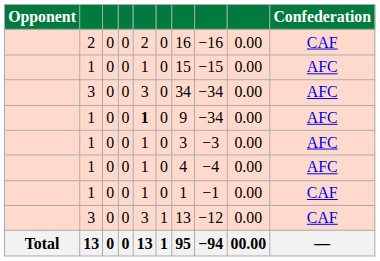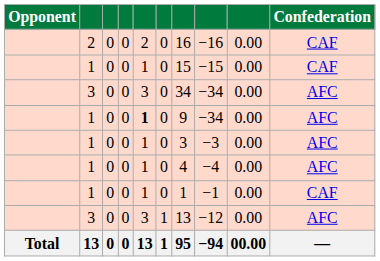(322, 67) AFC -> (322, 67) CAF
(322, 218) CAF -> (322, 218) AFC
